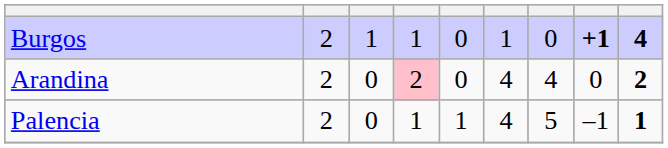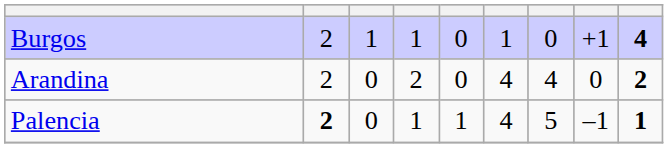(596, 37) bold -> (596, 37) normal
(416, 79) pink background -> (416, 79) no background
(326, 120) normal -> (326, 120) bold
